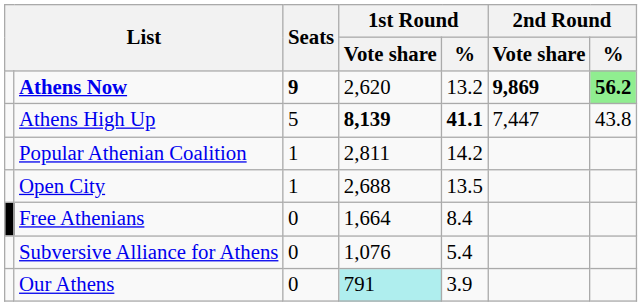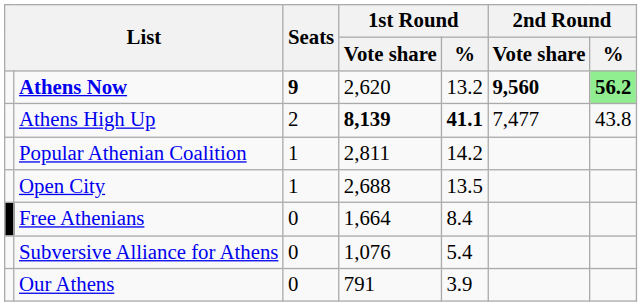(516, 86) 9,869 -> (516, 86) 9,560
(293, 119) 5 -> (293, 119) 2
(516, 119) 7,447 -> (516, 119) 7,477
(359, 284) paleturquoise background -> (359, 284) no background
